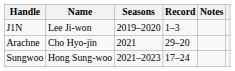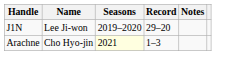(172, 27) 1–3 -> (158, 27) 29–20
(126, 43) no background -> (107, 43) lightyellow background
(177, 43) 29–20 -> (153, 43) 1–3
- row: (25, 58)
